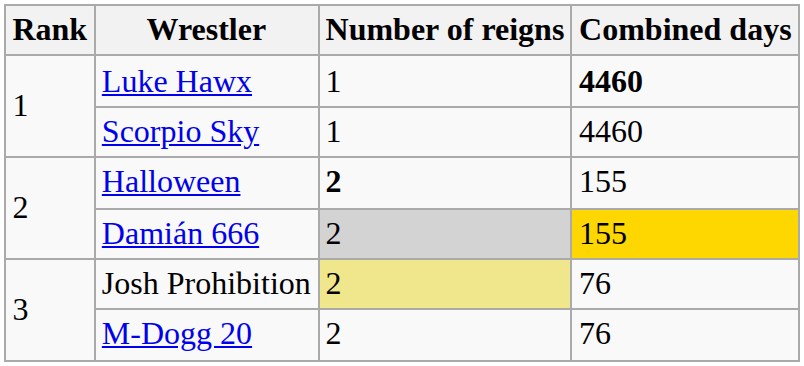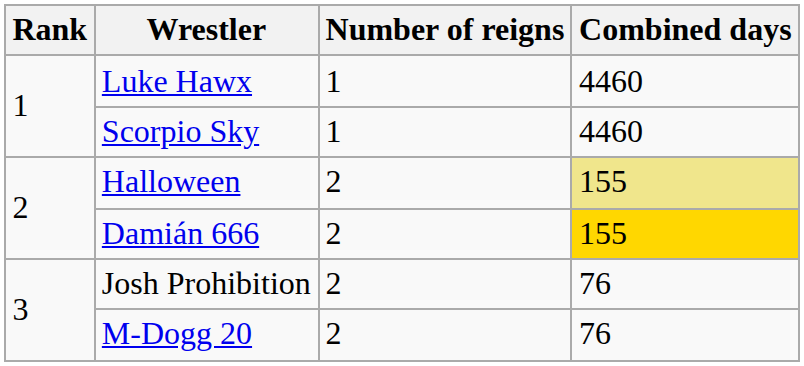(611, 80) bold -> (611, 80) normal
(334, 182) bold -> (334, 182) normal
(603, 182) no background -> (603, 182) khaki background
(334, 232) lightgrey background -> (334, 232) no background
(334, 283) khaki background -> (334, 283) no background
